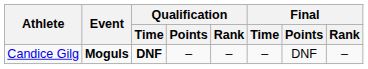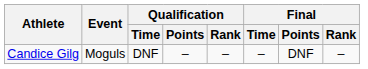(107, 54) bold -> (105, 54) normal
(149, 54) bold -> (146, 54) normal
